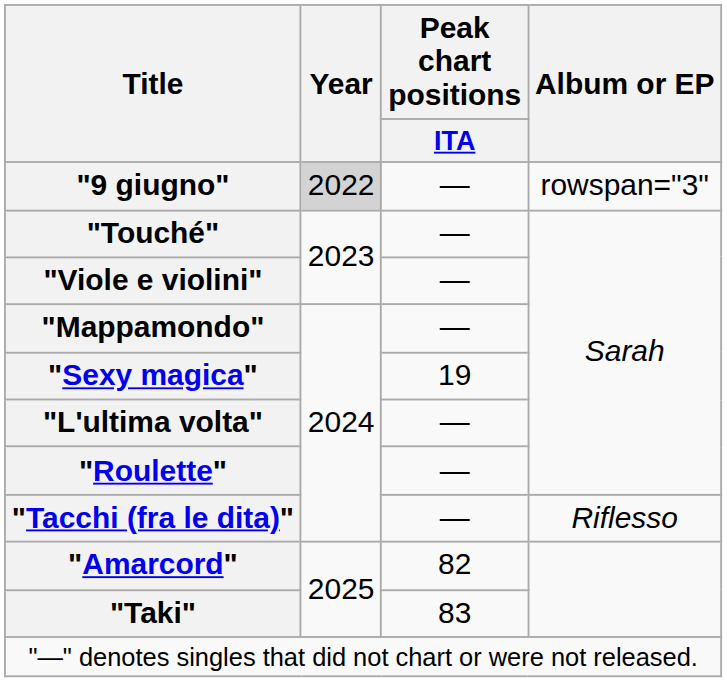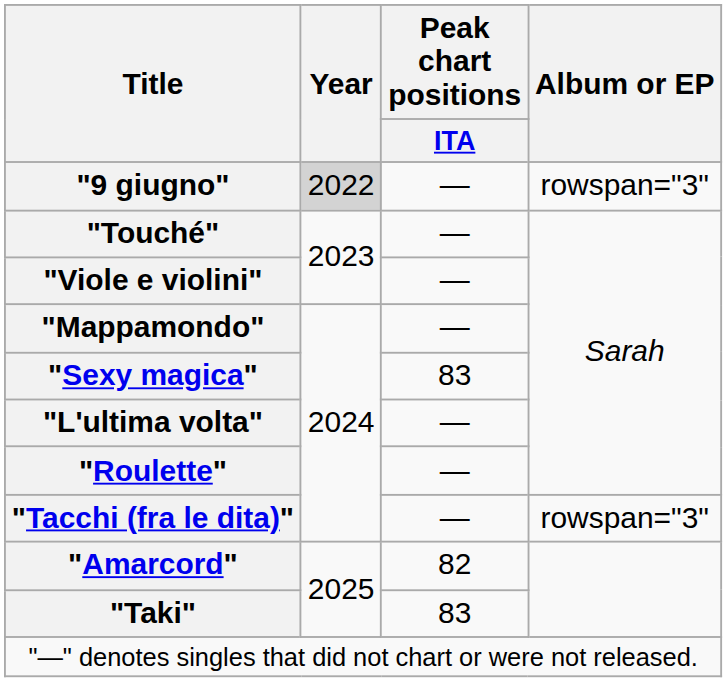(455, 375) 19 -> (455, 375) 83
(625, 517) Riflesso -> (625, 517) rowspan="3"
